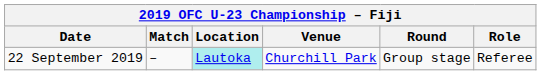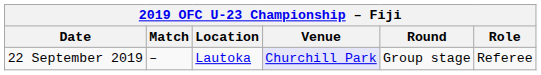(223, 59) paleturquoise background -> (223, 59) no background
(321, 59) no background -> (321, 59) lavender background
